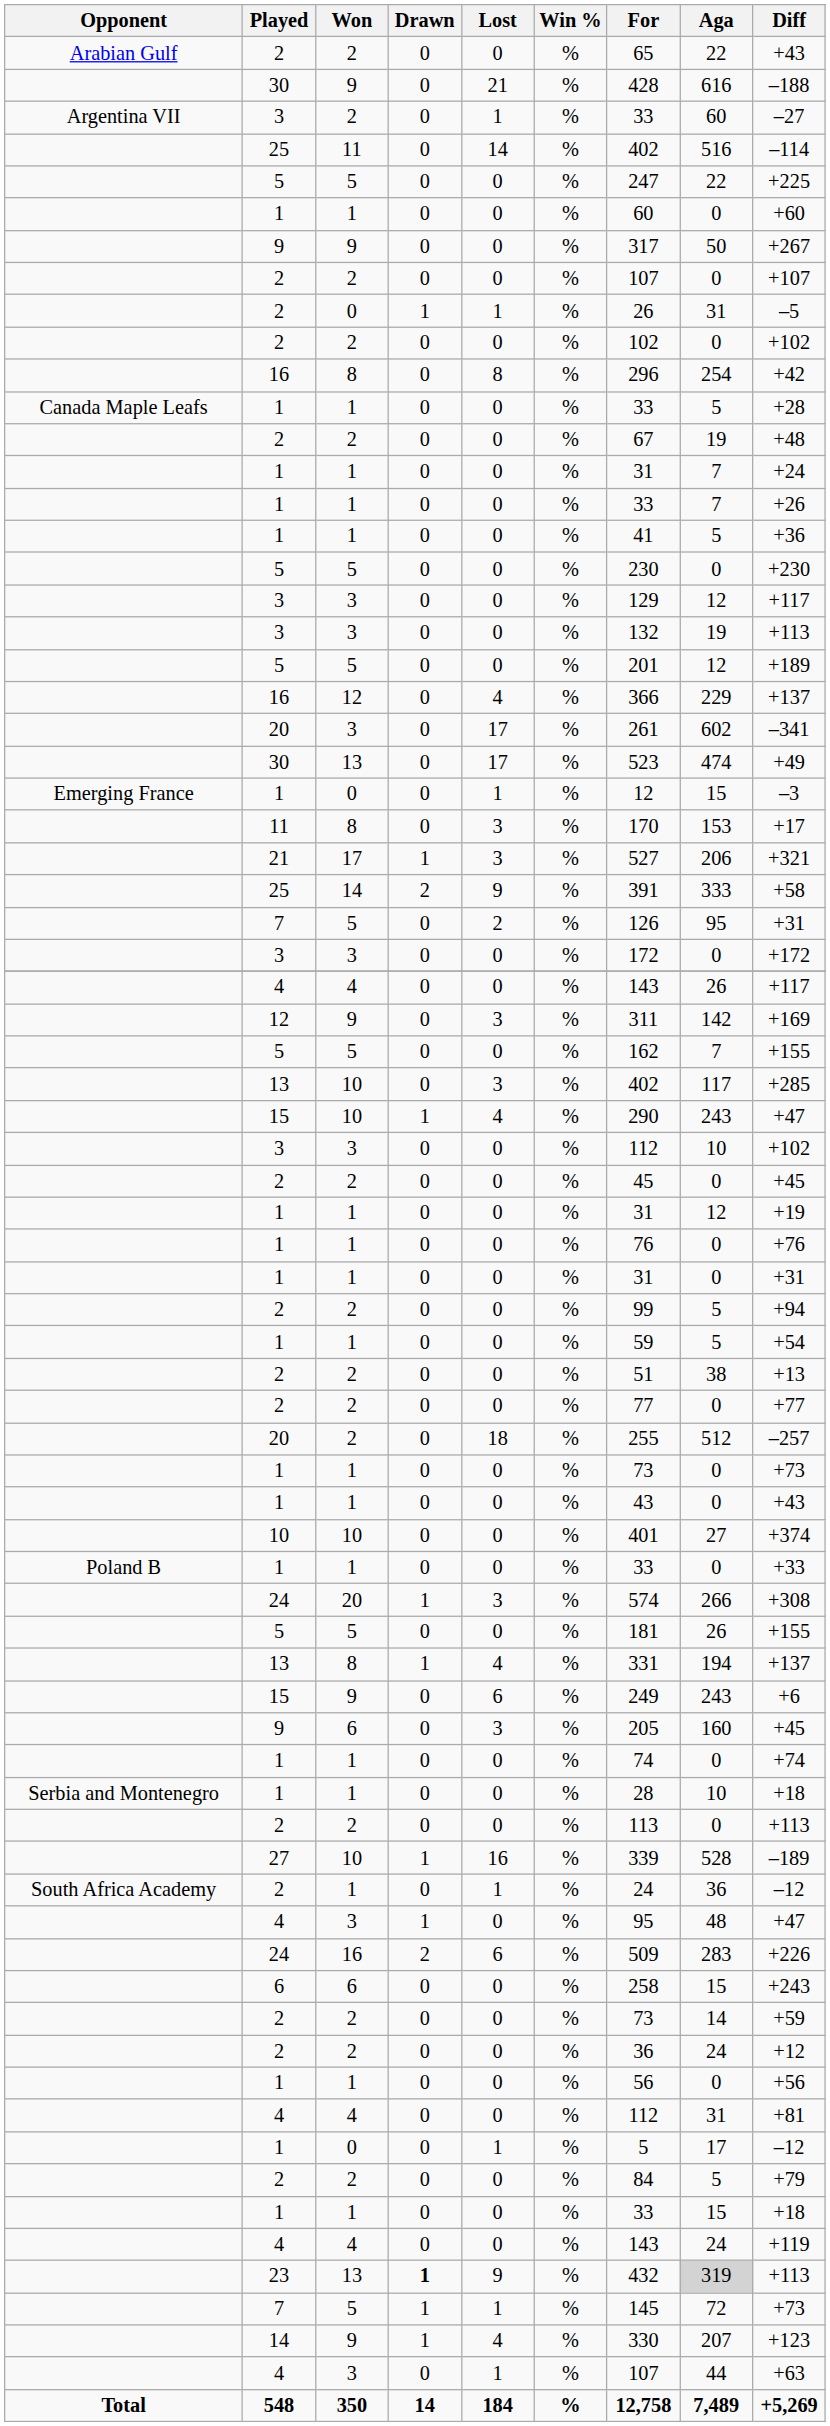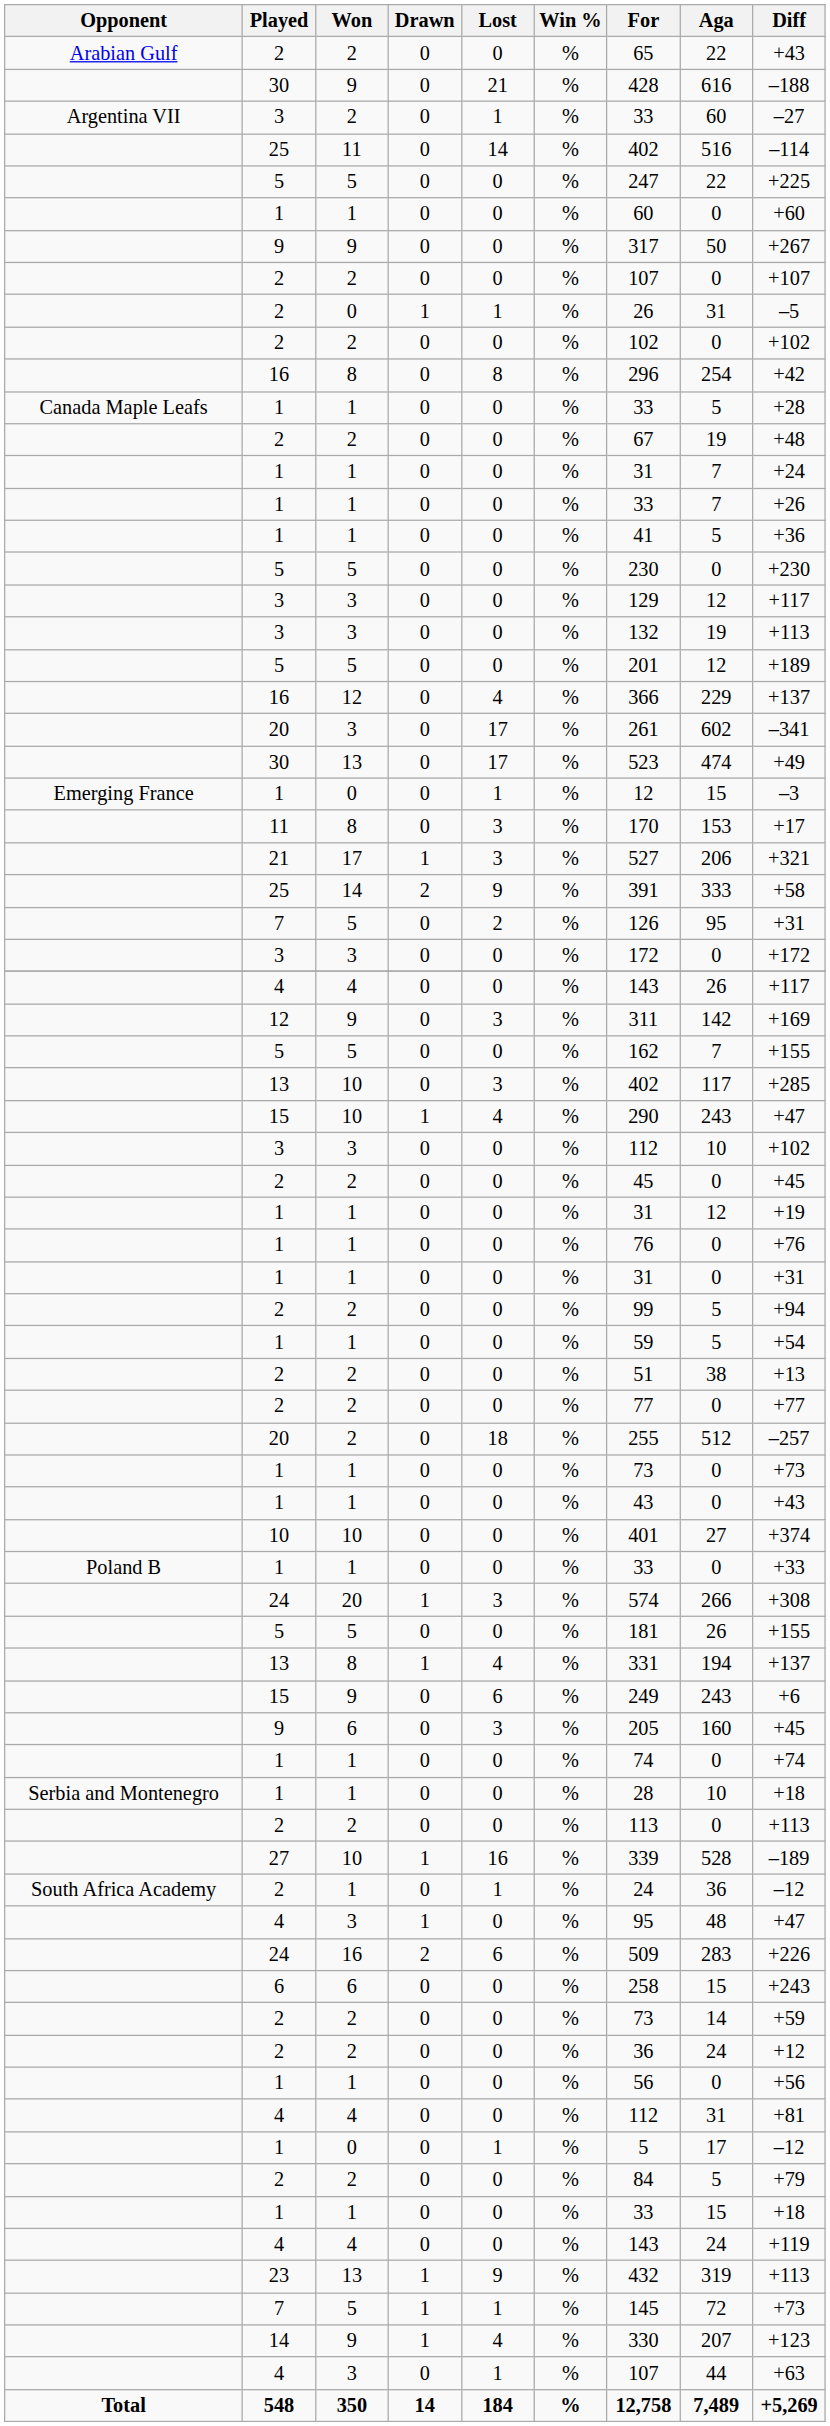(425, 2276) bold -> (425, 2276) normal
(716, 2276) lightgrey background -> (716, 2276) no background
